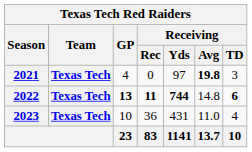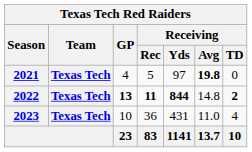(150, 75) 0 -> (150, 75) 5
(235, 75) 3 -> (235, 75) 0
(179, 95) 744 -> (179, 95) 844
(235, 95) 6 -> (235, 95) 2
